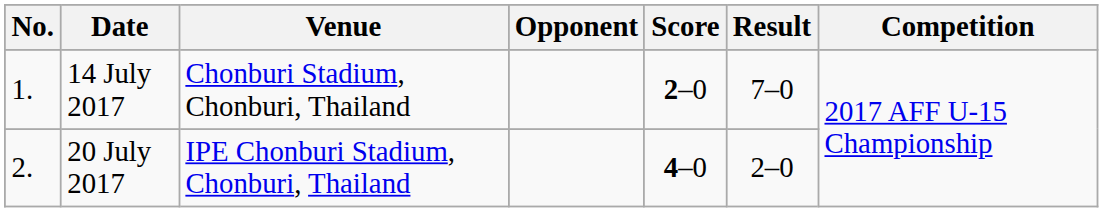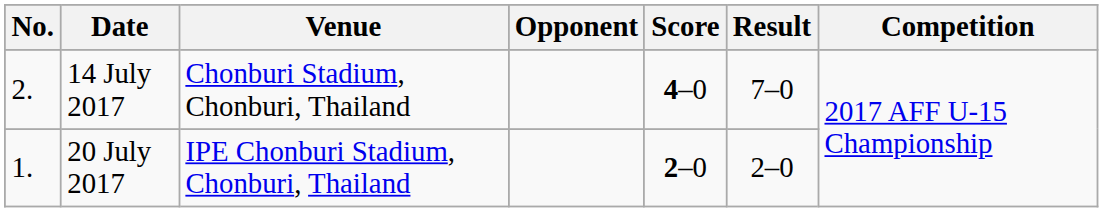(22, 89) 1. -> (22, 89) 2.
(685, 89) 2–0 -> (685, 89) 4–0
(22, 167) 2. -> (22, 167) 1.
(685, 167) 4–0 -> (685, 167) 2–0
